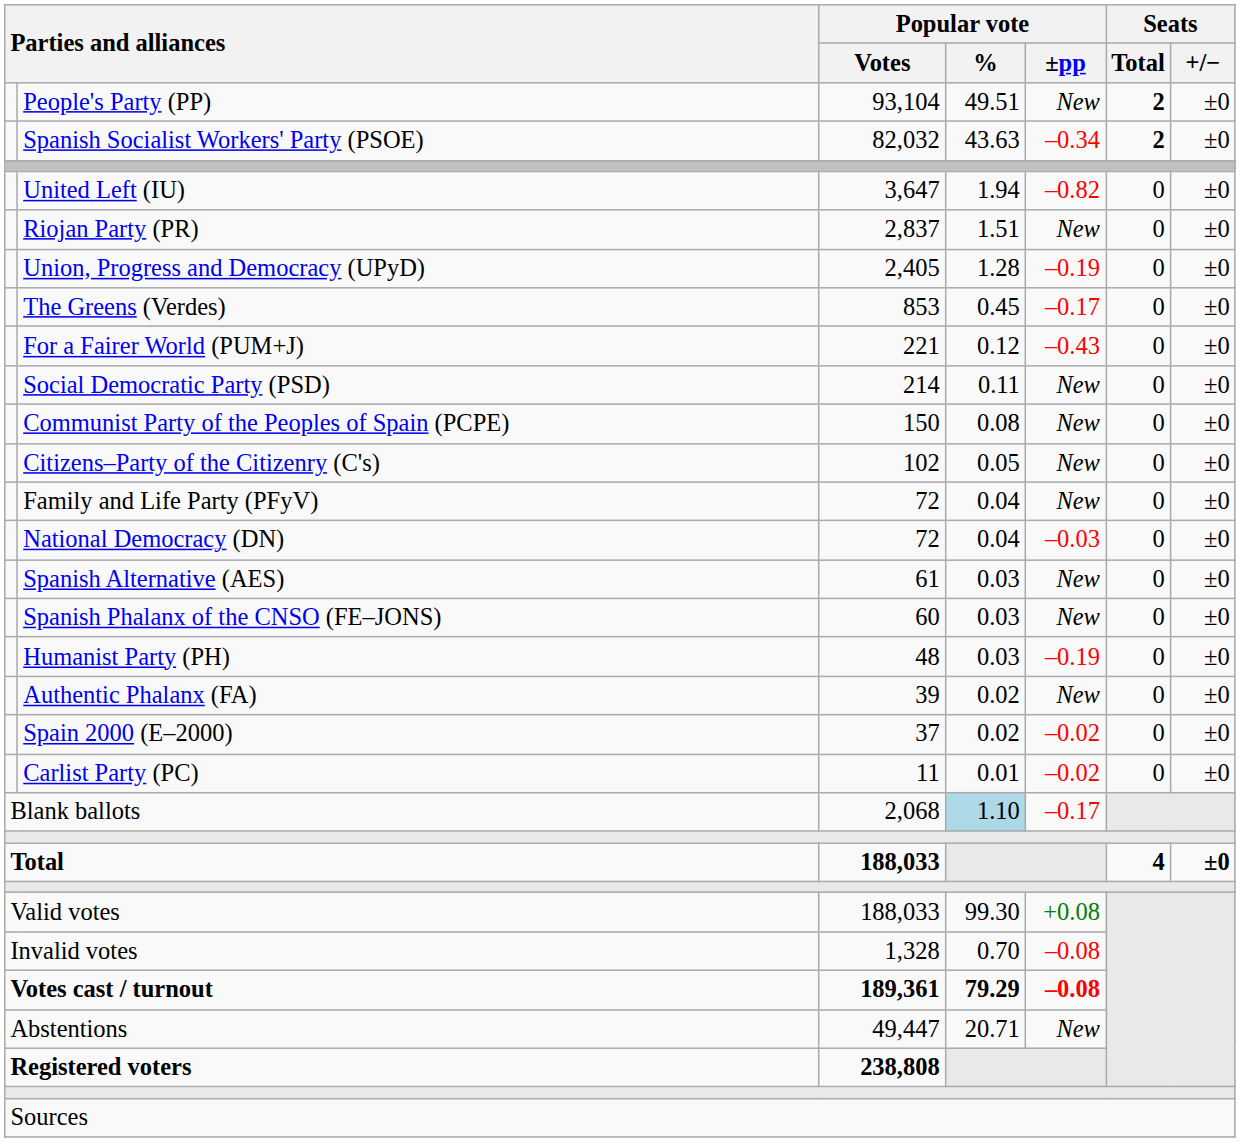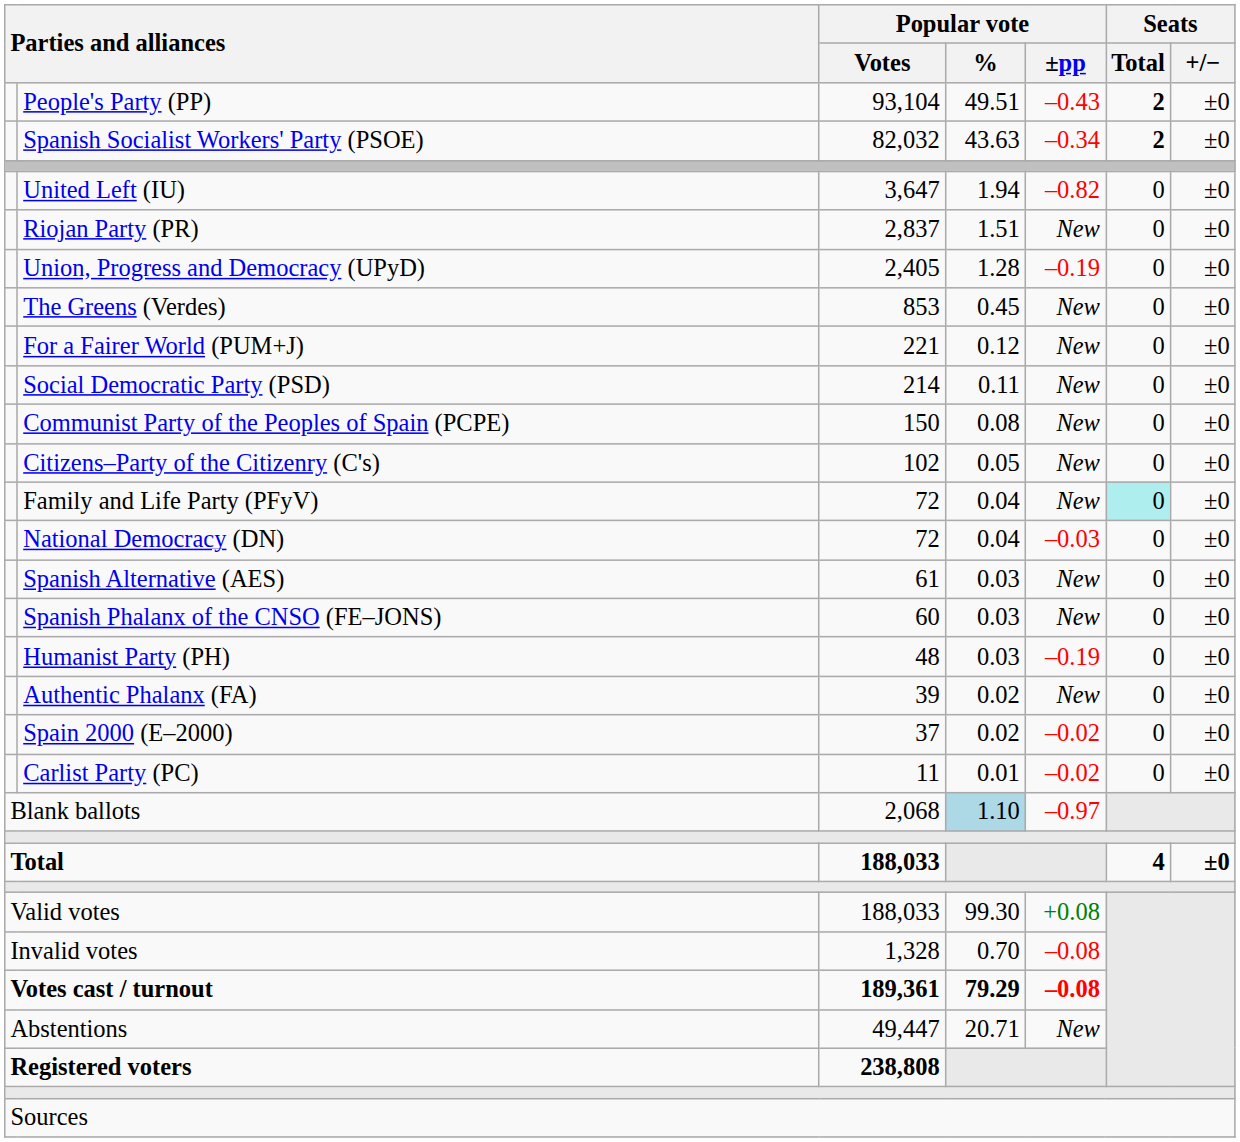(1078, 101) New -> (1072, 101) –0.43
(1072, 306) –0.17 -> (1078, 306) New
(1072, 345) –0.43 -> (1078, 345) New
(1159, 501) no background -> (1159, 501) paleturquoise background
(1072, 811) –0.17 -> (1072, 811) –0.97
